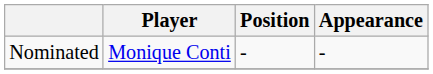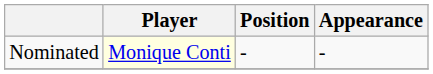(169, 52) no background -> (169, 52) lightyellow background
